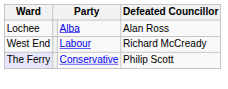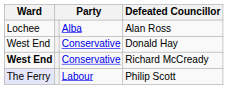+ row: (151, 44)
(28, 44) normal -> (30, 60) bold
(75, 44) Labour -> (91, 60) Conservative
(89, 60) Conservative -> (77, 76) Labour
